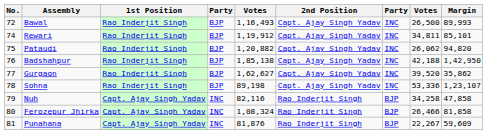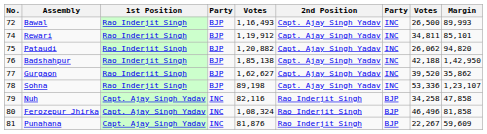(426, 111) 26,466 -> (426, 111) 46,496
